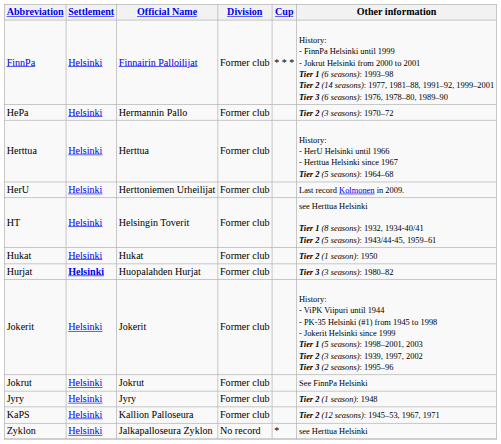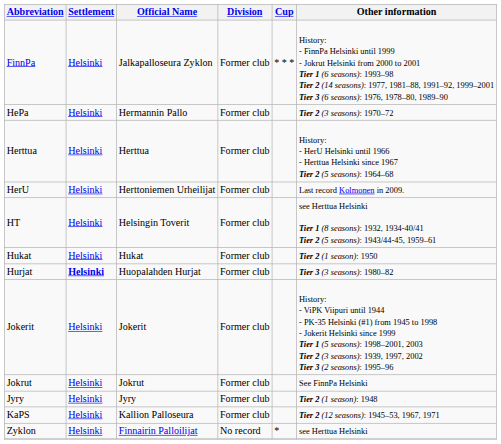(158, 62) Finnairin Palloilijat -> (166, 62) Jalkapalloseura Zyklon
(166, 431) Jalkapalloseura Zyklon -> (158, 431) Finnairin Palloilijat
